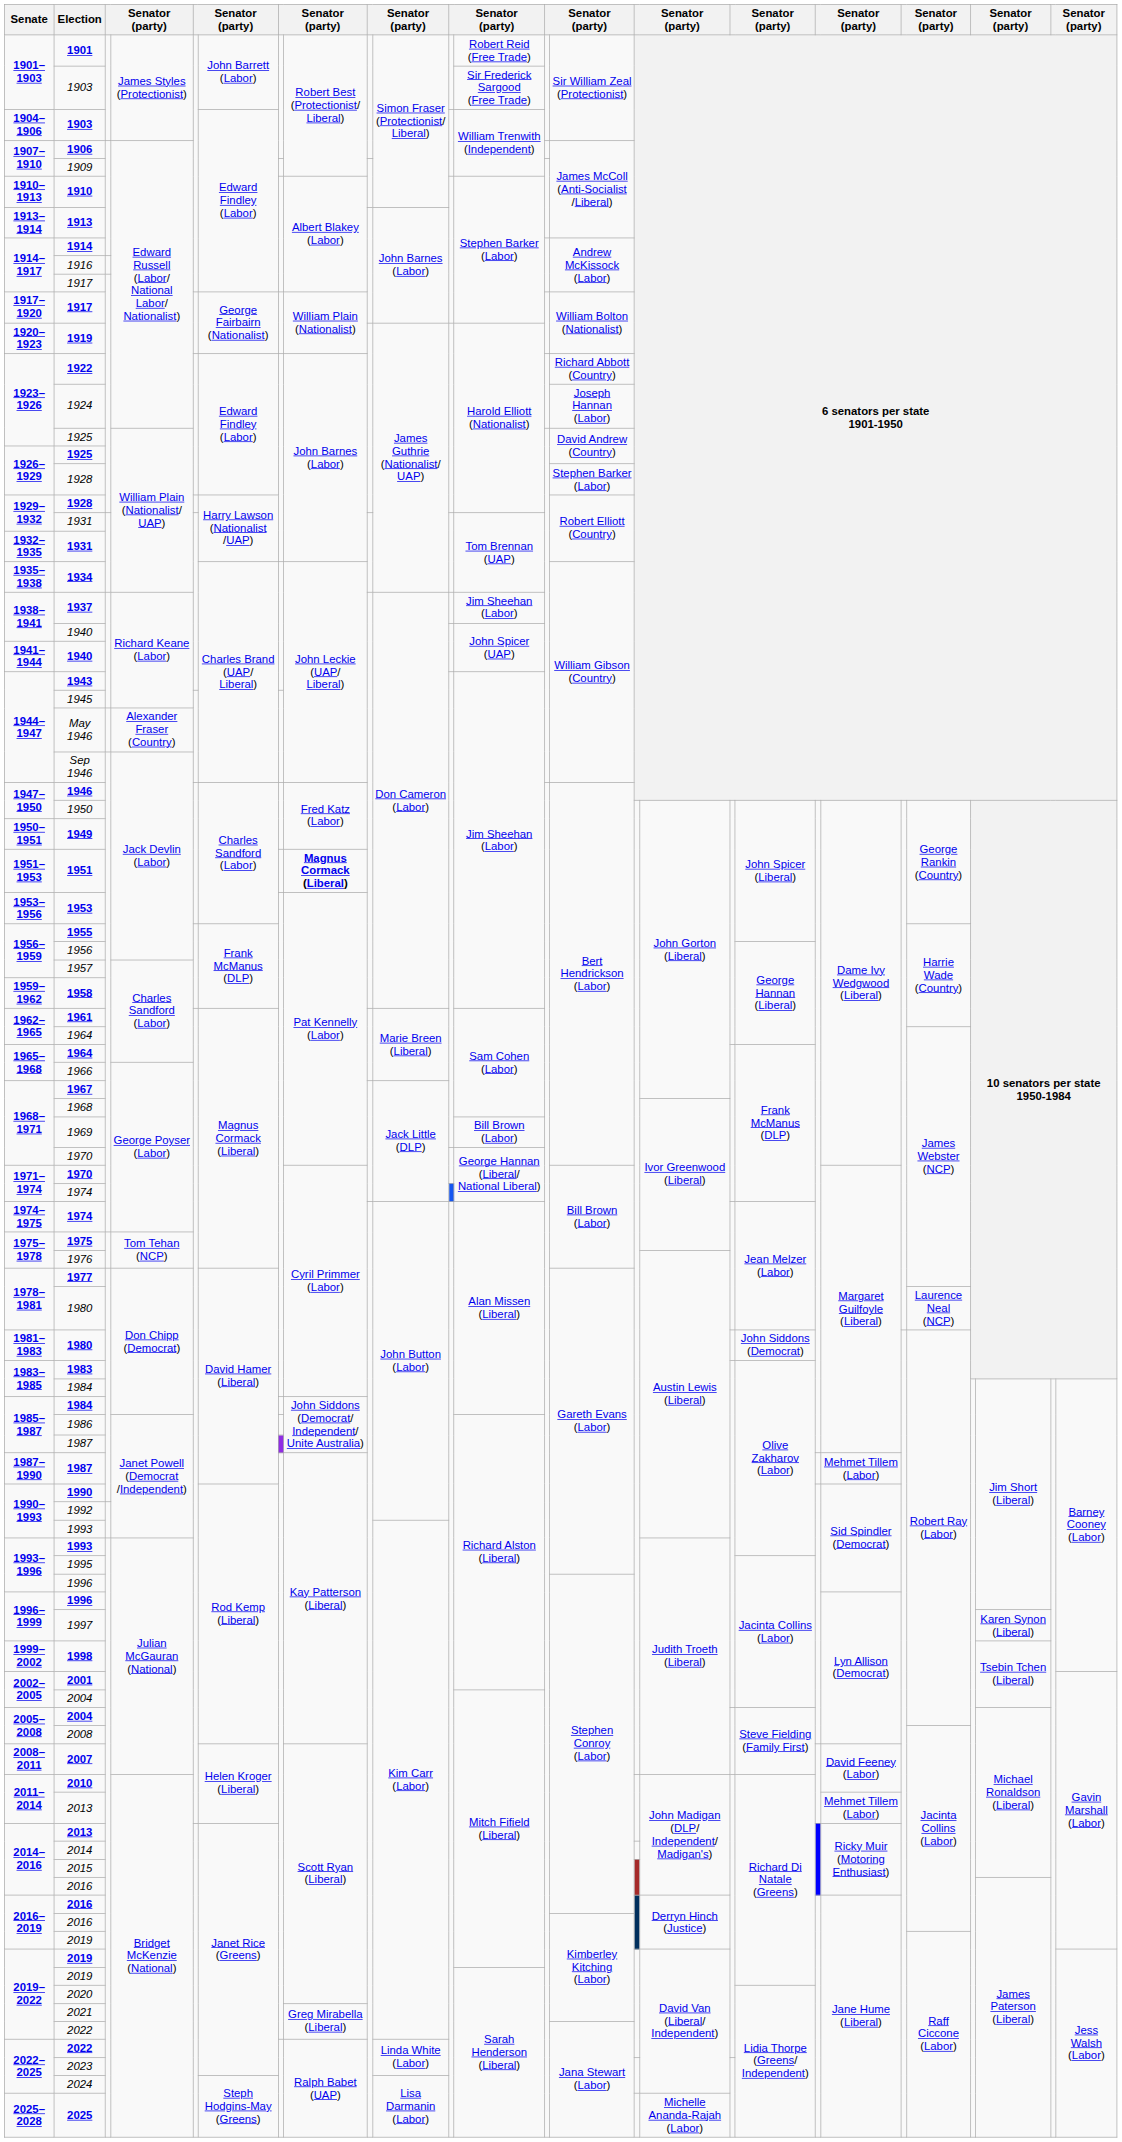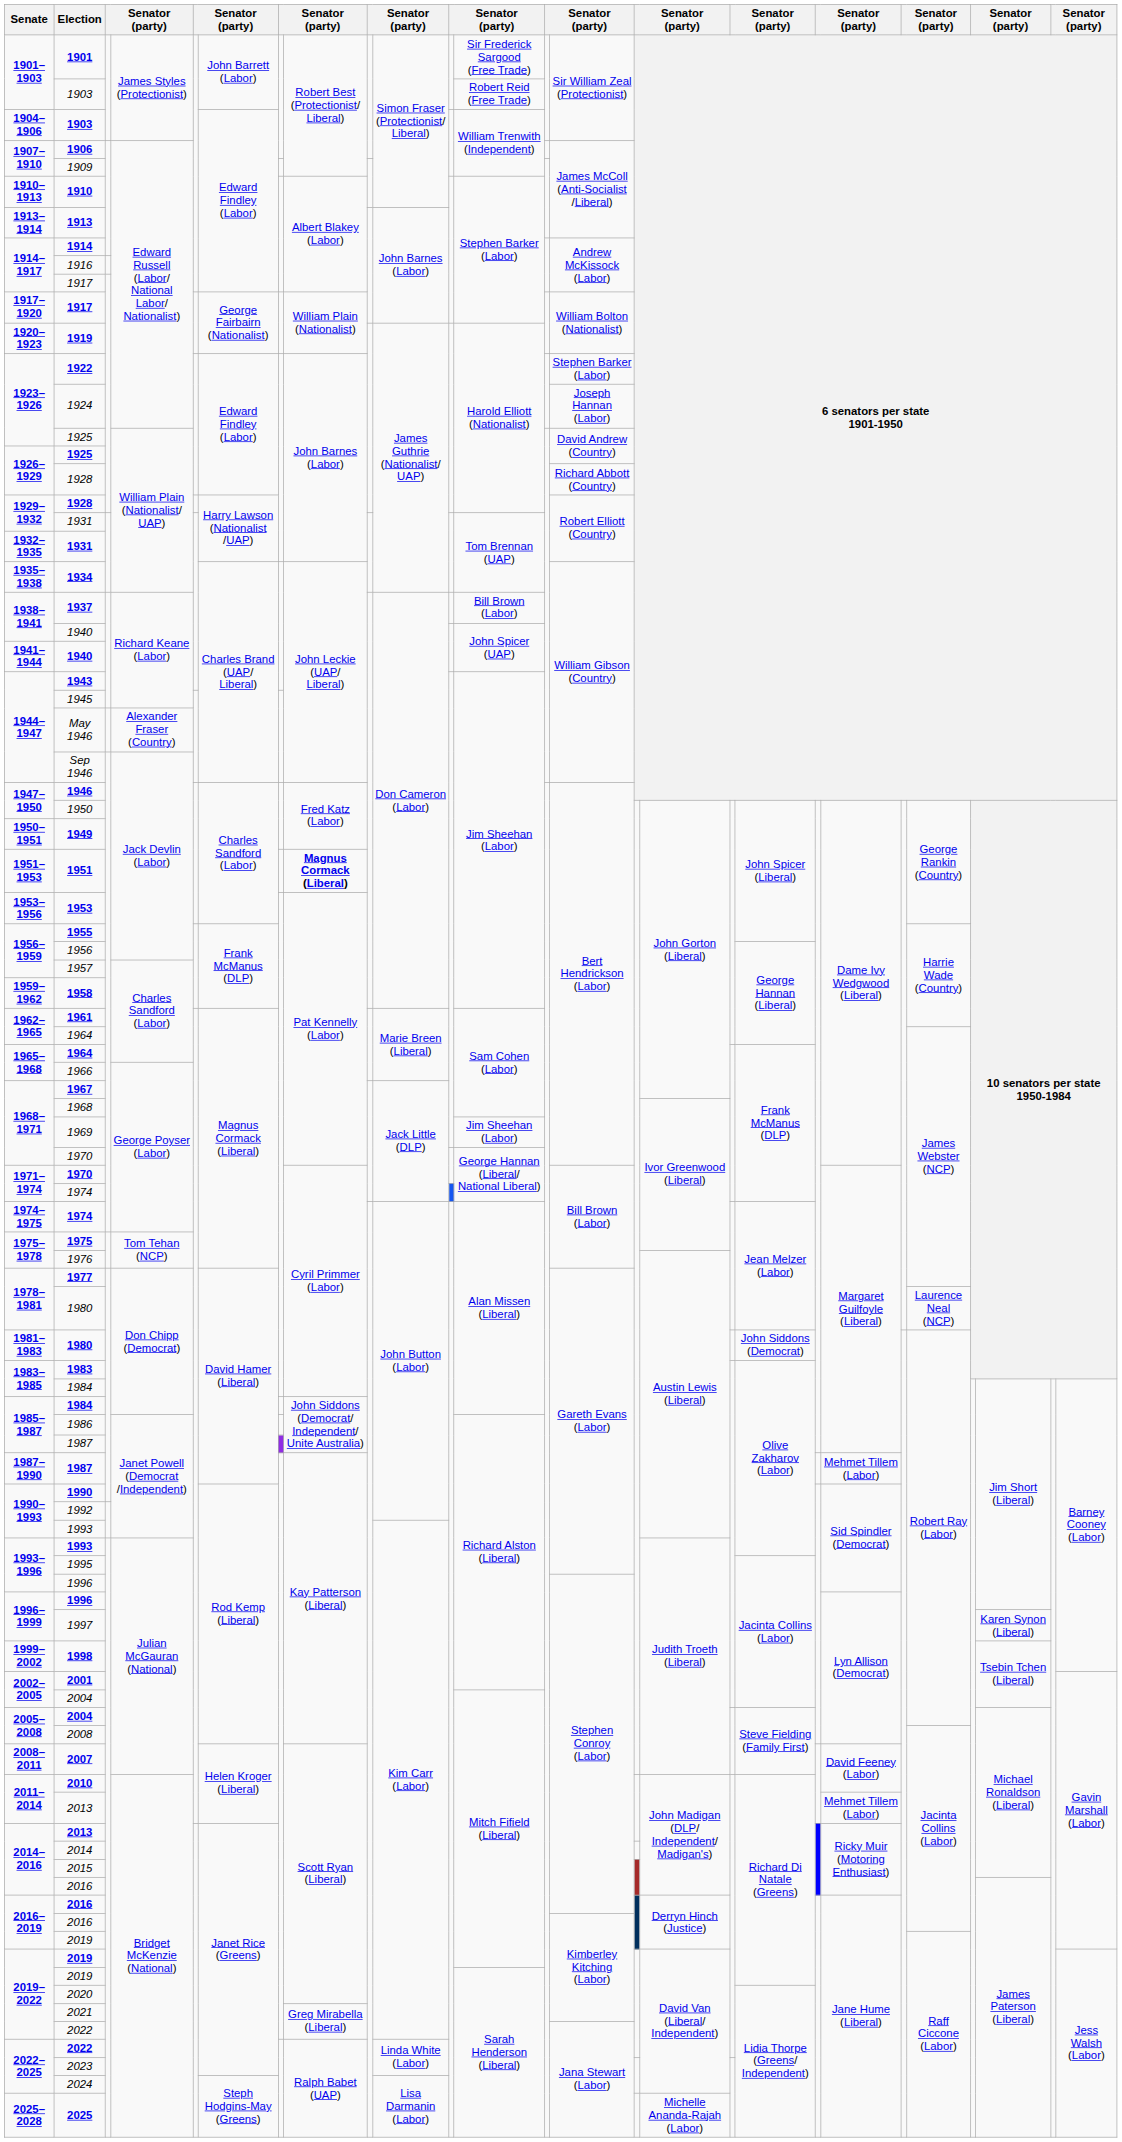(499, 50) Robert Reid (Free Trade) -> (499, 57) Sir Frederick Sargood (Free Trade)
(499, 87) Sir Frederick Sargood (Free Trade) -> (499, 94) Robert Reid (Free Trade)
(592, 369) Richard Abbott (Country) -> (592, 369) Stephen Barker (Labor)
(592, 479) Stephen Barker (Labor) -> (592, 479) Richard Abbott (Country)
(499, 607) Jim Sheehan (Labor) -> (499, 607) Bill Brown (Labor)
(499, 1132) Bill Brown (Labor) -> (499, 1132) Jim Sheehan (Labor)
